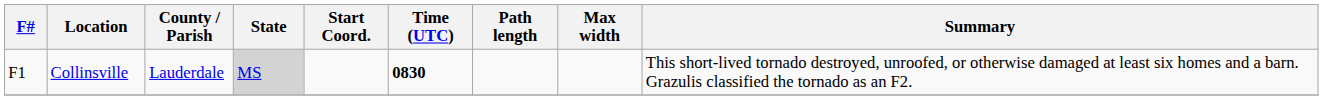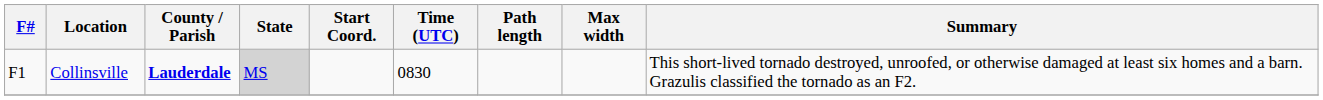(187, 72) normal -> (190, 72) bold
(409, 72) bold -> (414, 72) normal
